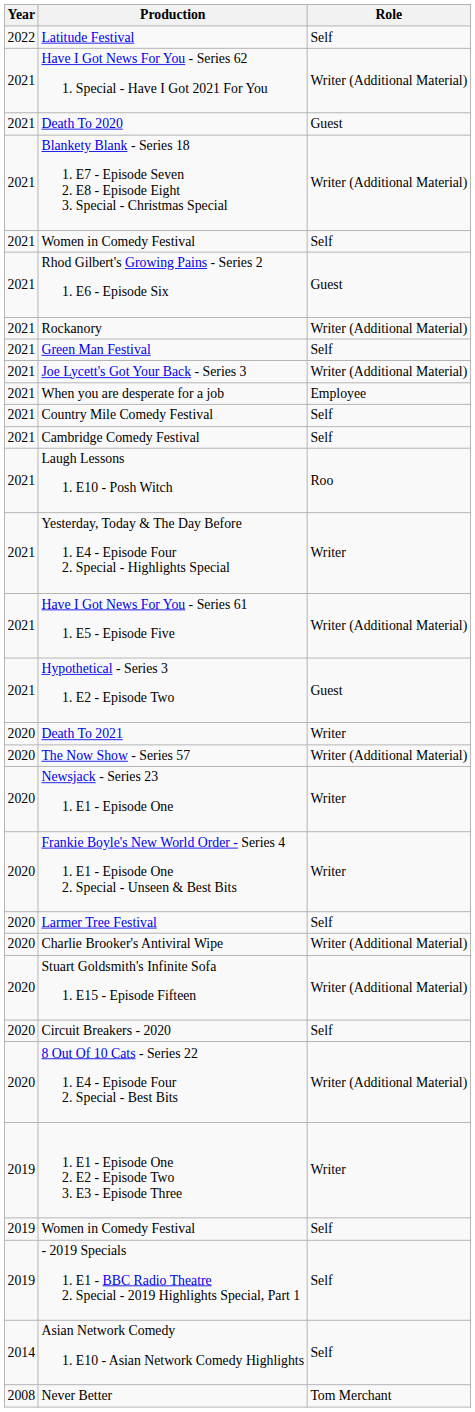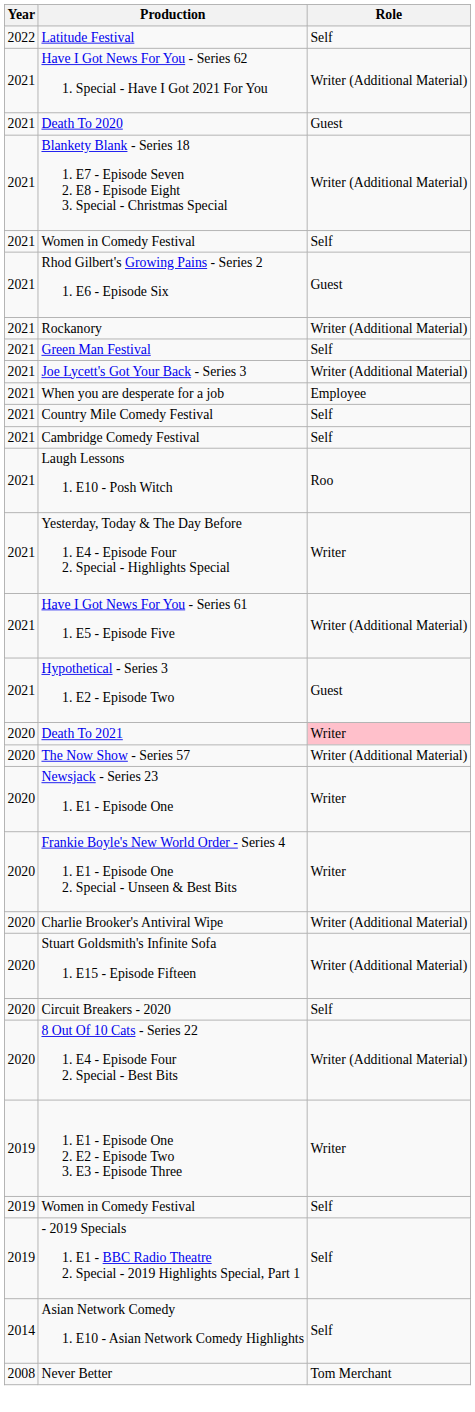(328, 733) no background -> (328, 733) pink background
- row: (21, 922)
